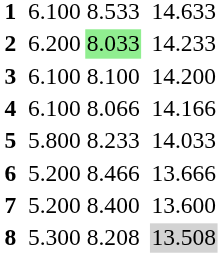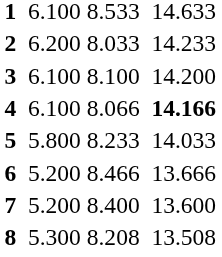(113, 43) lightgreen background -> (113, 43) no background
(184, 108) normal -> (184, 108) bold
(184, 237) lightgrey background -> (184, 237) no background
